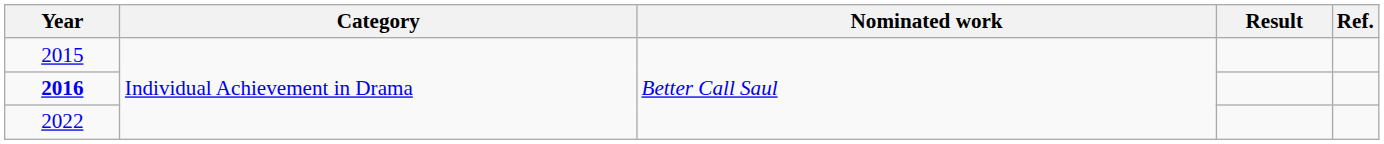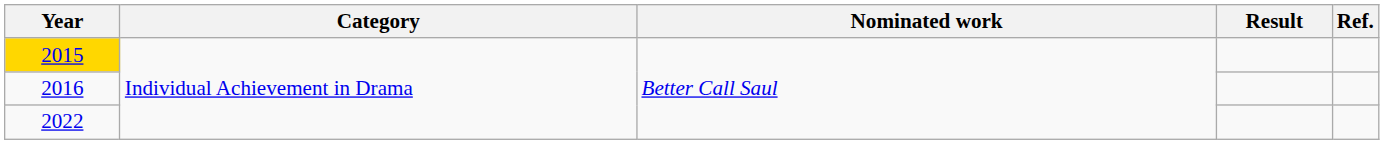(62, 54) no background -> (62, 54) gold background
(62, 88) bold -> (62, 88) normal
